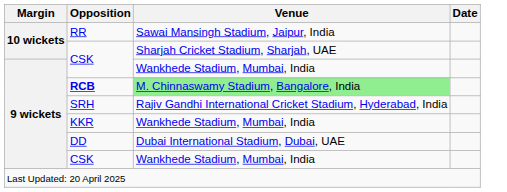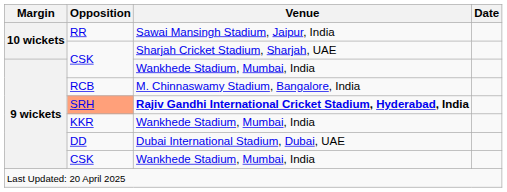(82, 86) bold -> (82, 86) normal
(248, 86) lightgreen background -> (248, 86) no background
(82, 104) no background -> (82, 104) lightsalmon background
(292, 104) normal -> (303, 104) bold
